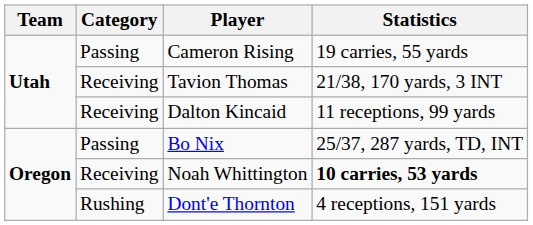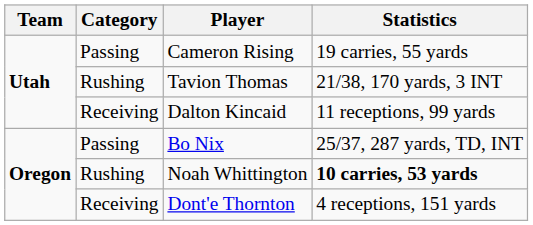(119, 81) Receiving -> (112, 81) Rushing
(119, 173) Receiving -> (112, 173) Rushing
(112, 204) Rushing -> (119, 204) Receiving
